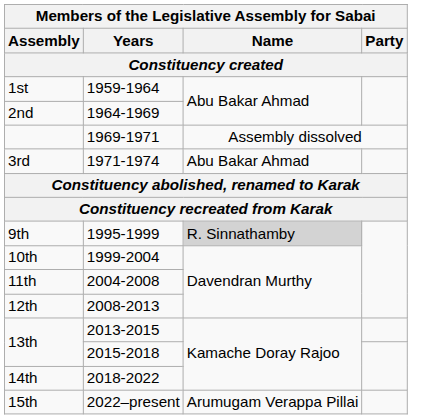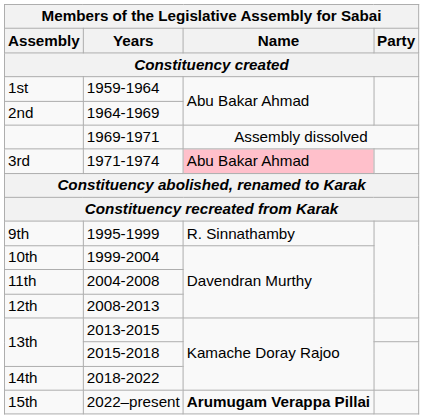(248, 161) no background -> (248, 161) pink background
(241, 233) lightgrey background -> (241, 233) no background
(273, 402) normal -> (278, 402) bold
